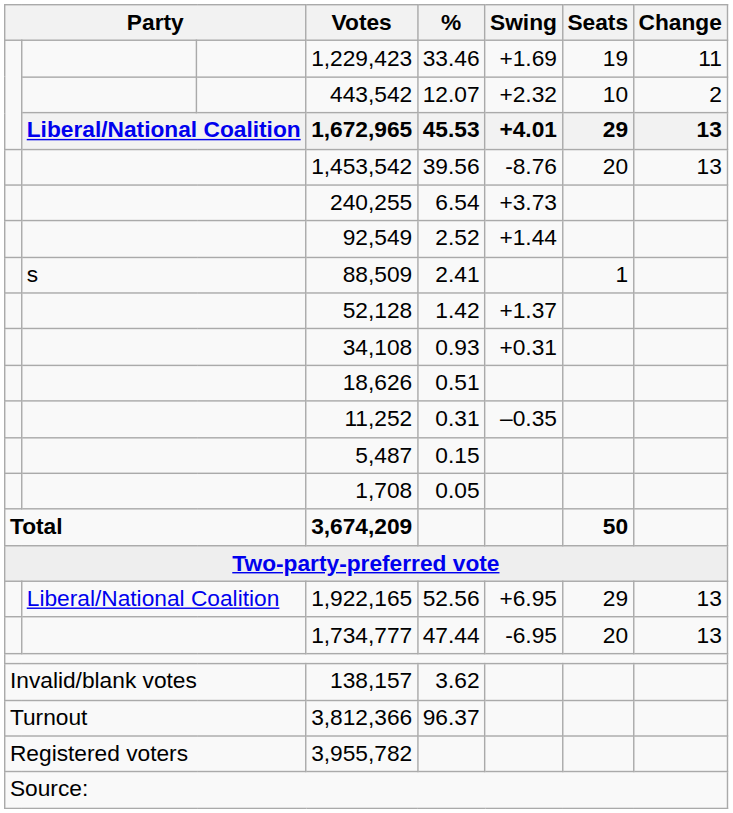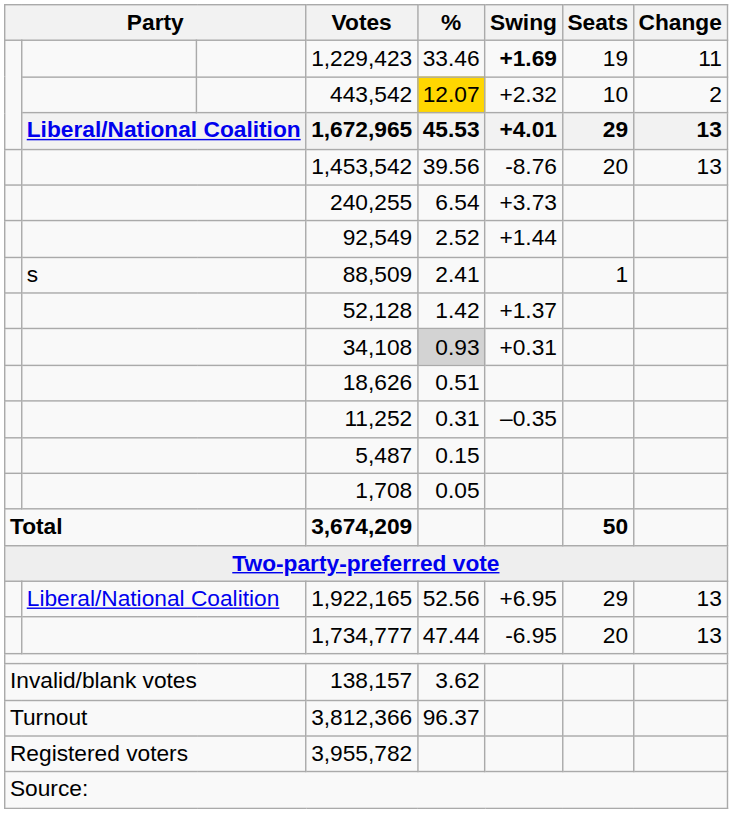(528, 58) normal -> (528, 58) bold
(451, 94) no background -> (451, 94) gold background
(457, 346) no background -> (457, 346) lightgrey background
